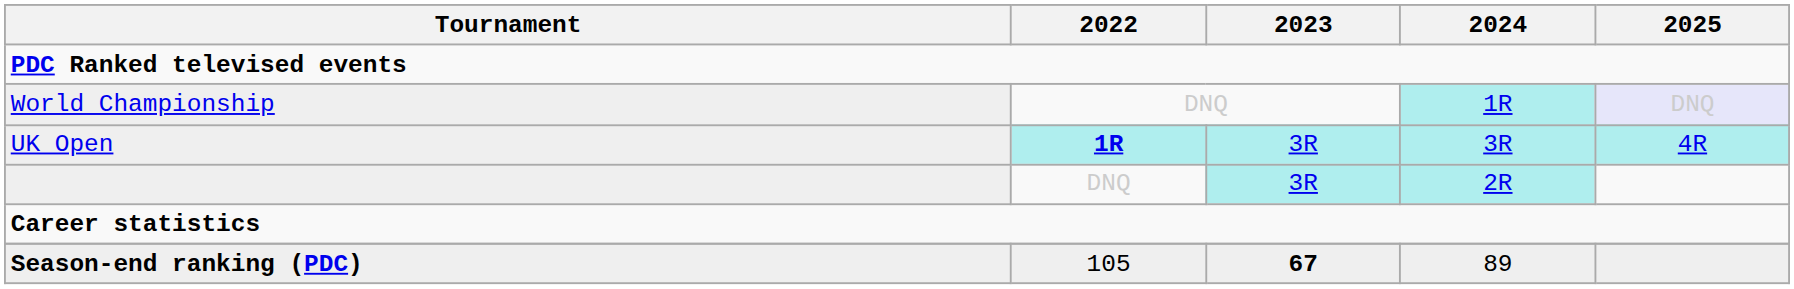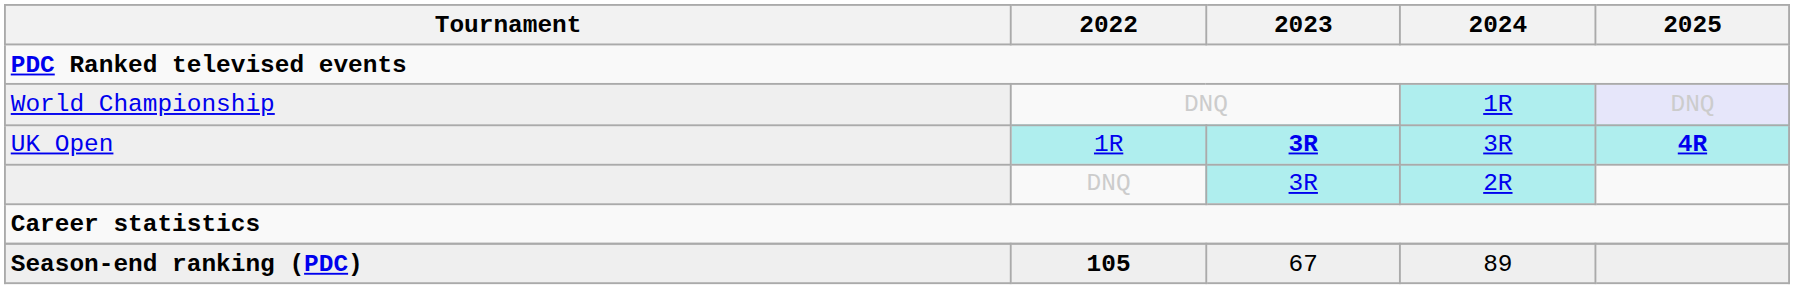(1109, 144) bold -> (1109, 144) normal
(1303, 144) normal -> (1303, 144) bold
(1692, 144) normal -> (1692, 144) bold
(1109, 264) normal -> (1109, 264) bold
(1303, 264) bold -> (1303, 264) normal
